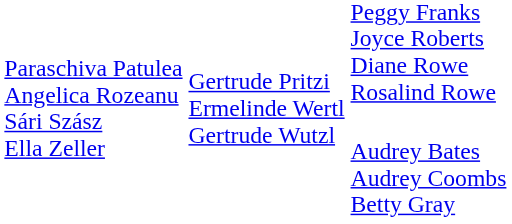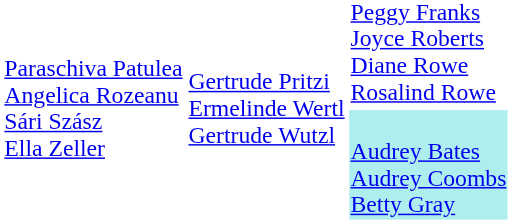(428, 177) no background -> (428, 177) paleturquoise background
